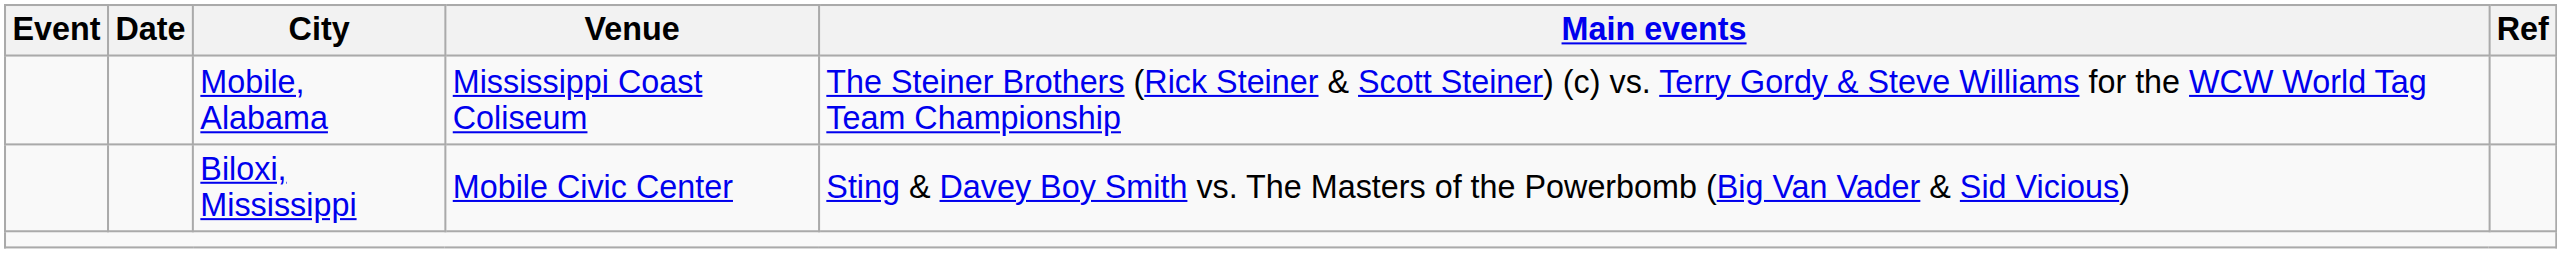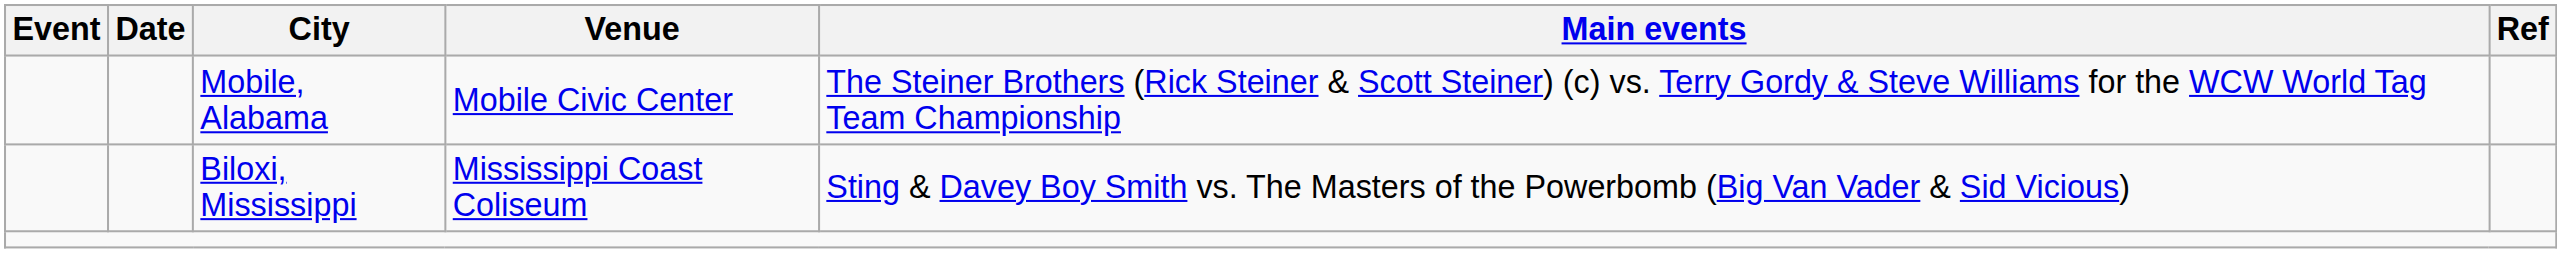(578, 99) Mississippi Coast Coliseum -> (593, 99) Mobile Civic Center
(593, 187) Mobile Civic Center -> (578, 187) Mississippi Coast Coliseum
